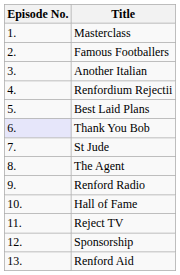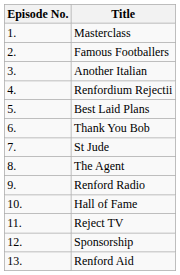(12, 128) lavender background -> (12, 128) no background
